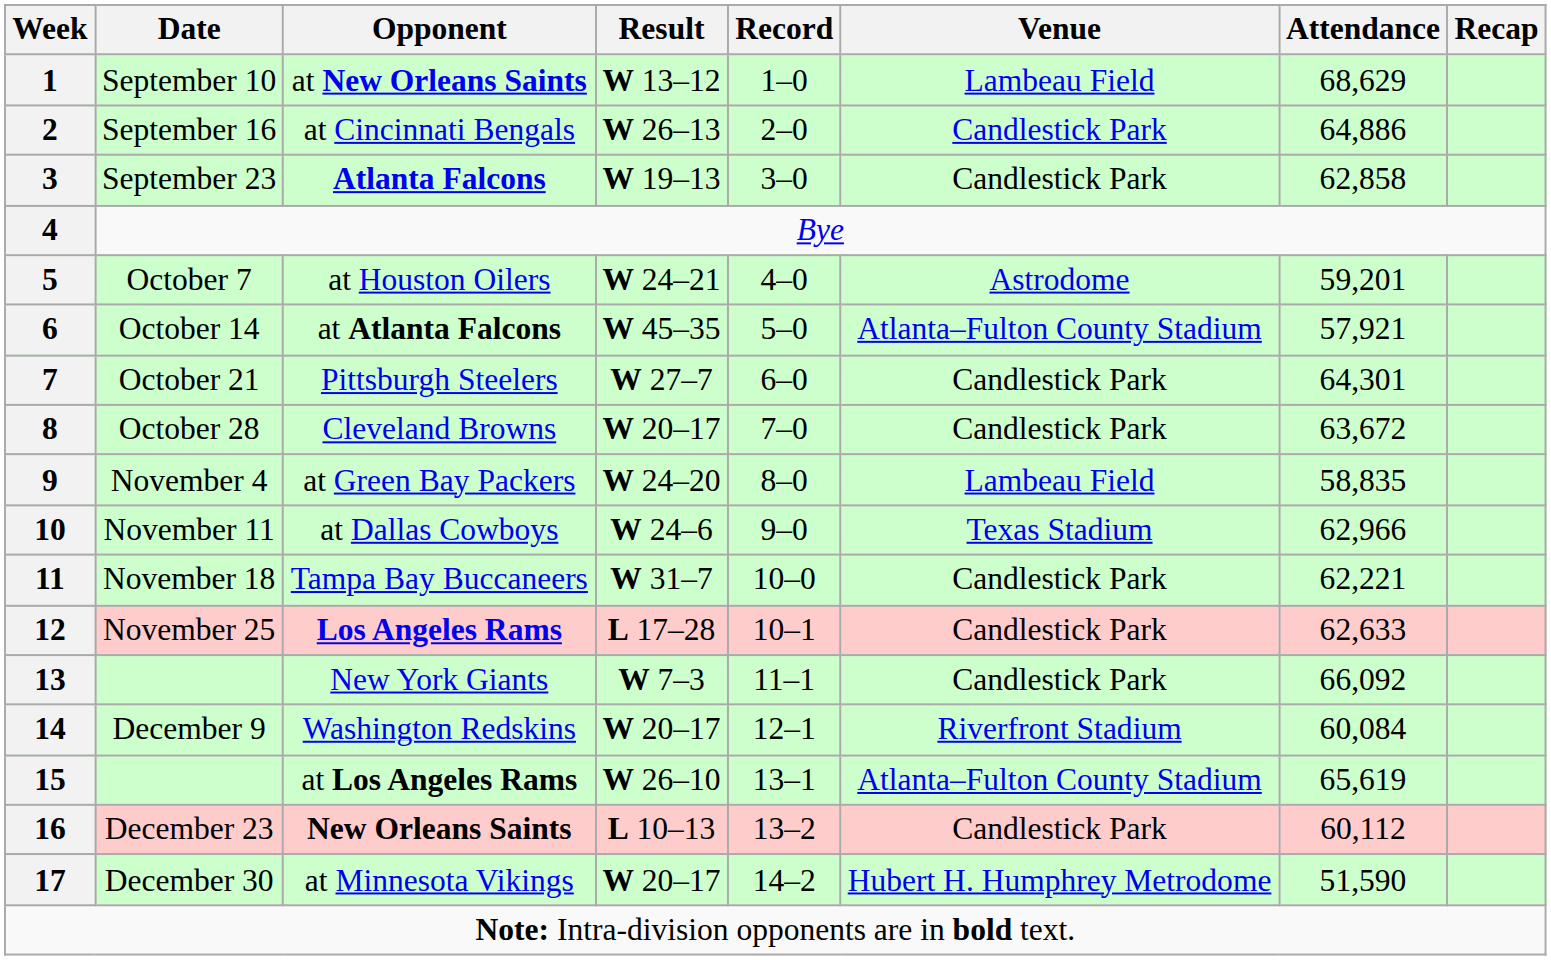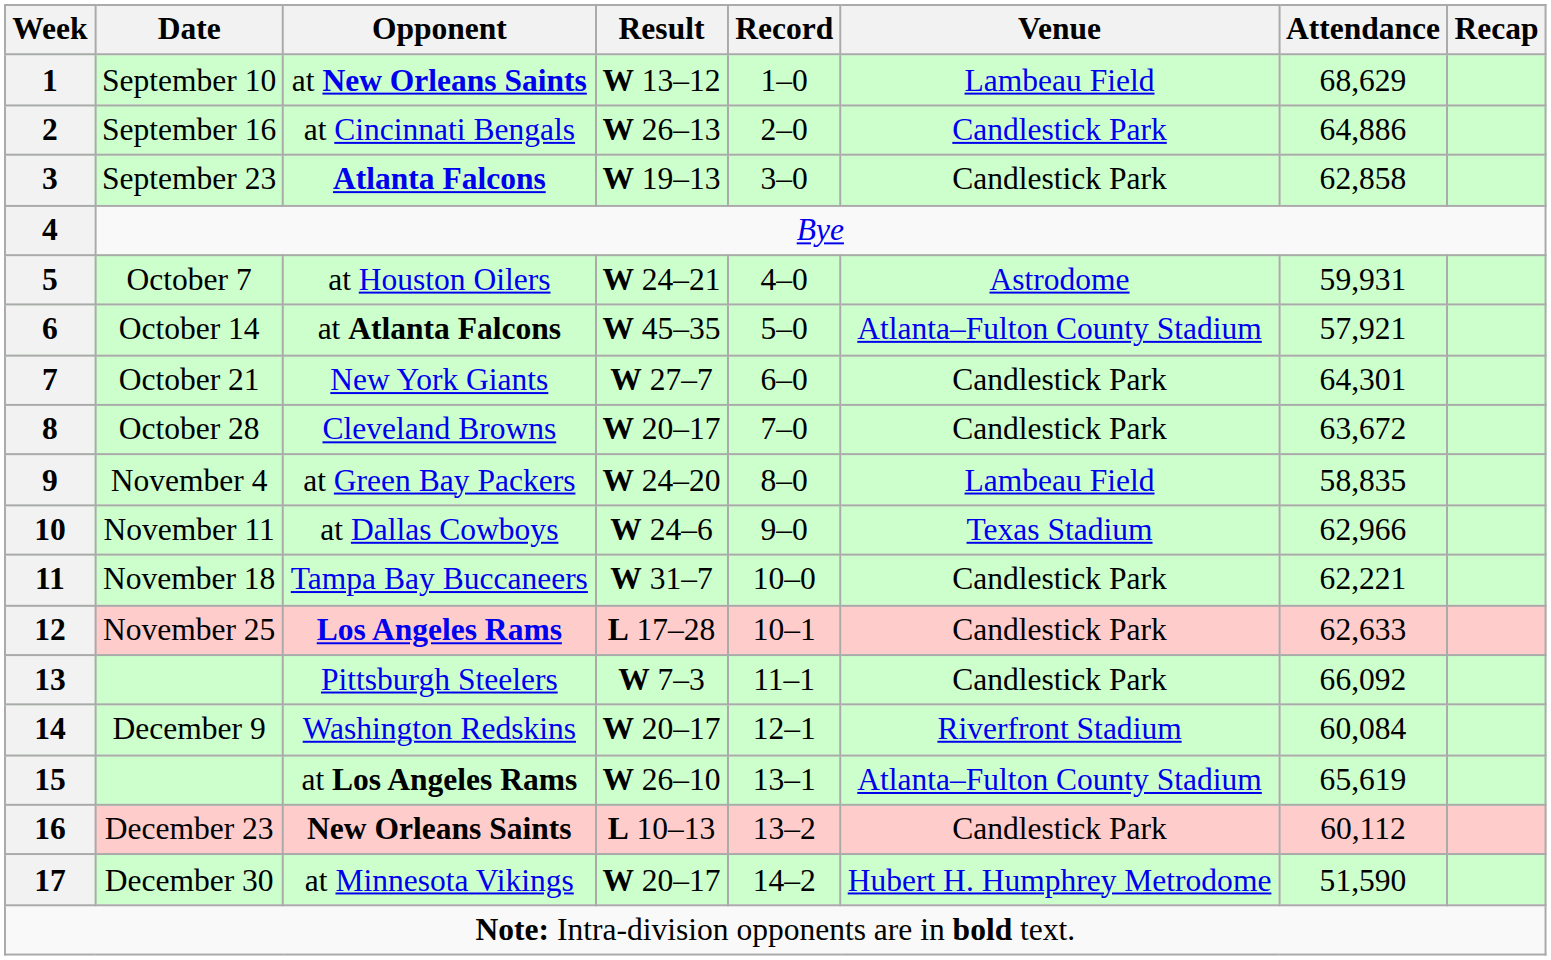(1363, 279) 59,201 -> (1363, 279) 59,931
(439, 379) Pittsburgh Steelers -> (439, 379) New York Giants
(439, 679) New York Giants -> (439, 679) Pittsburgh Steelers
